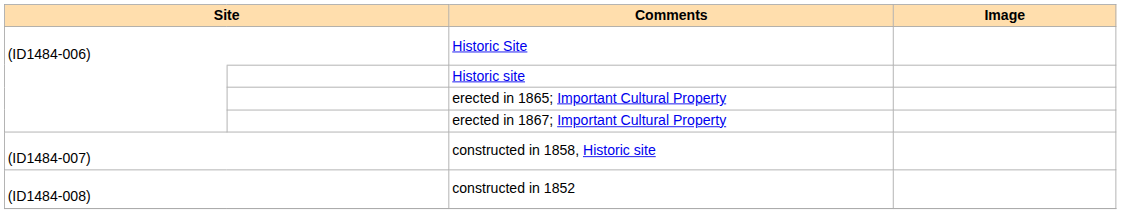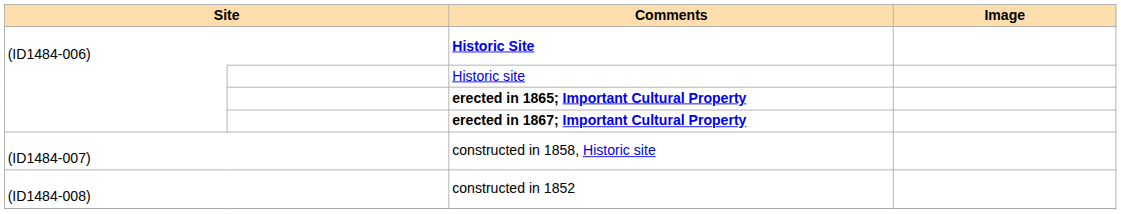(490, 45) normal -> (493, 45) bold
(589, 98) normal -> (599, 98) bold
(589, 120) normal -> (599, 120) bold
